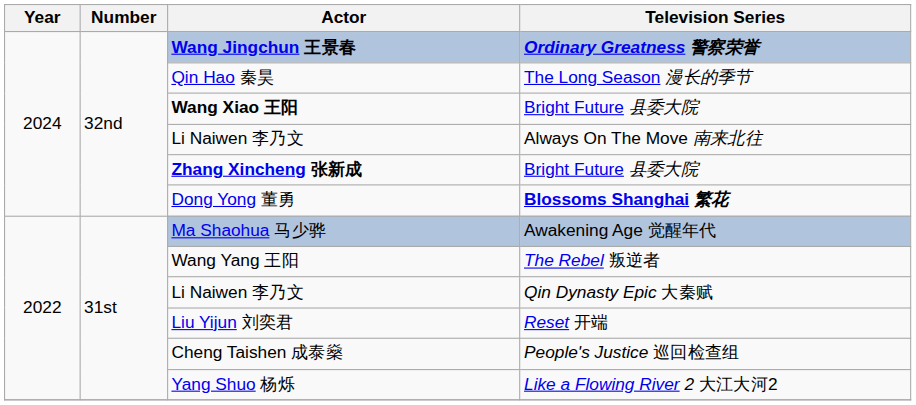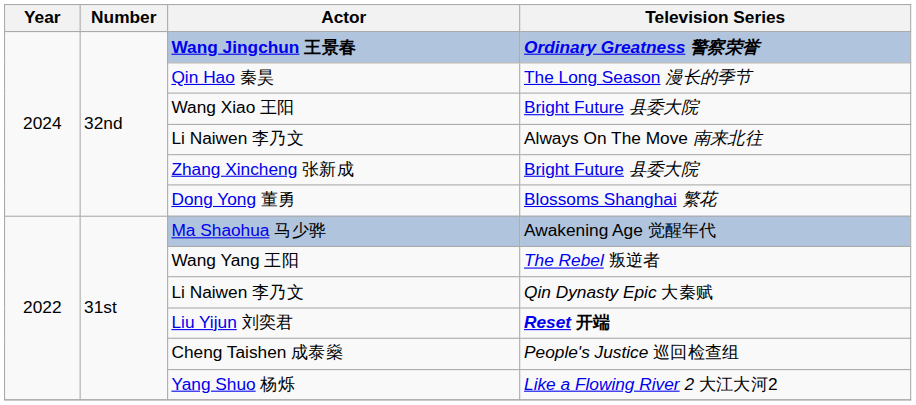(235, 107) bold -> (233, 107) normal
(267, 169) bold -> (263, 169) normal
(626, 199) bold -> (620, 199) normal
(566, 322) normal -> (567, 322) bold
